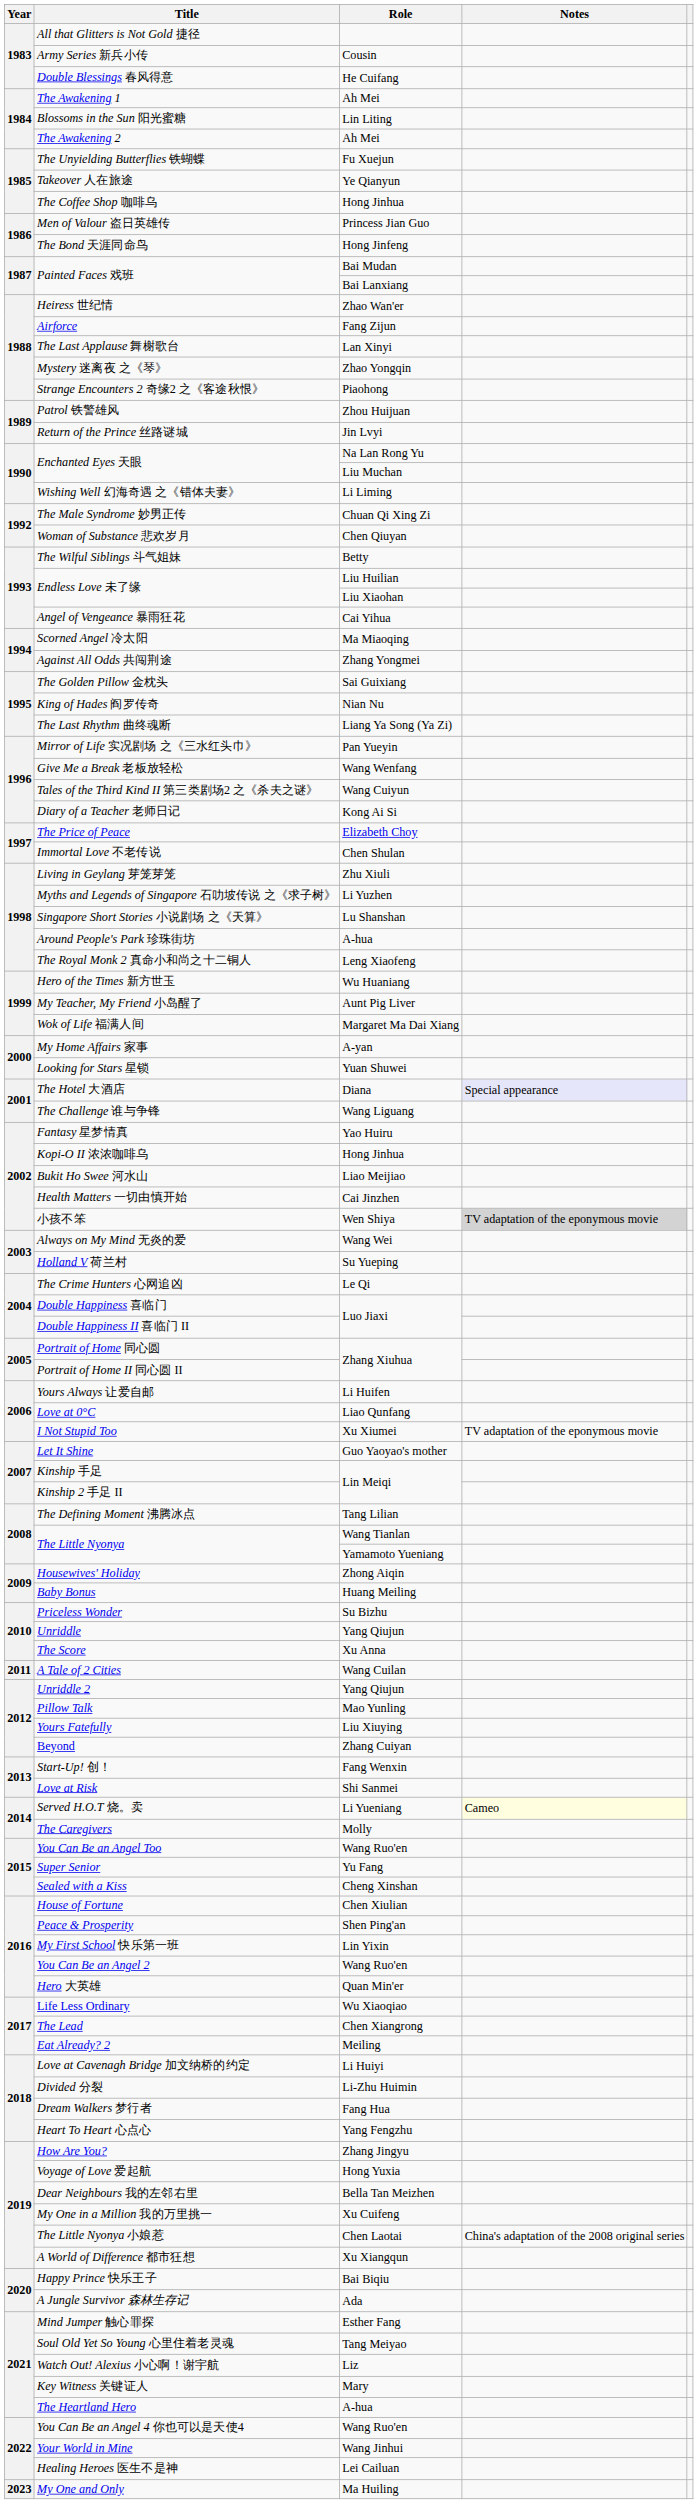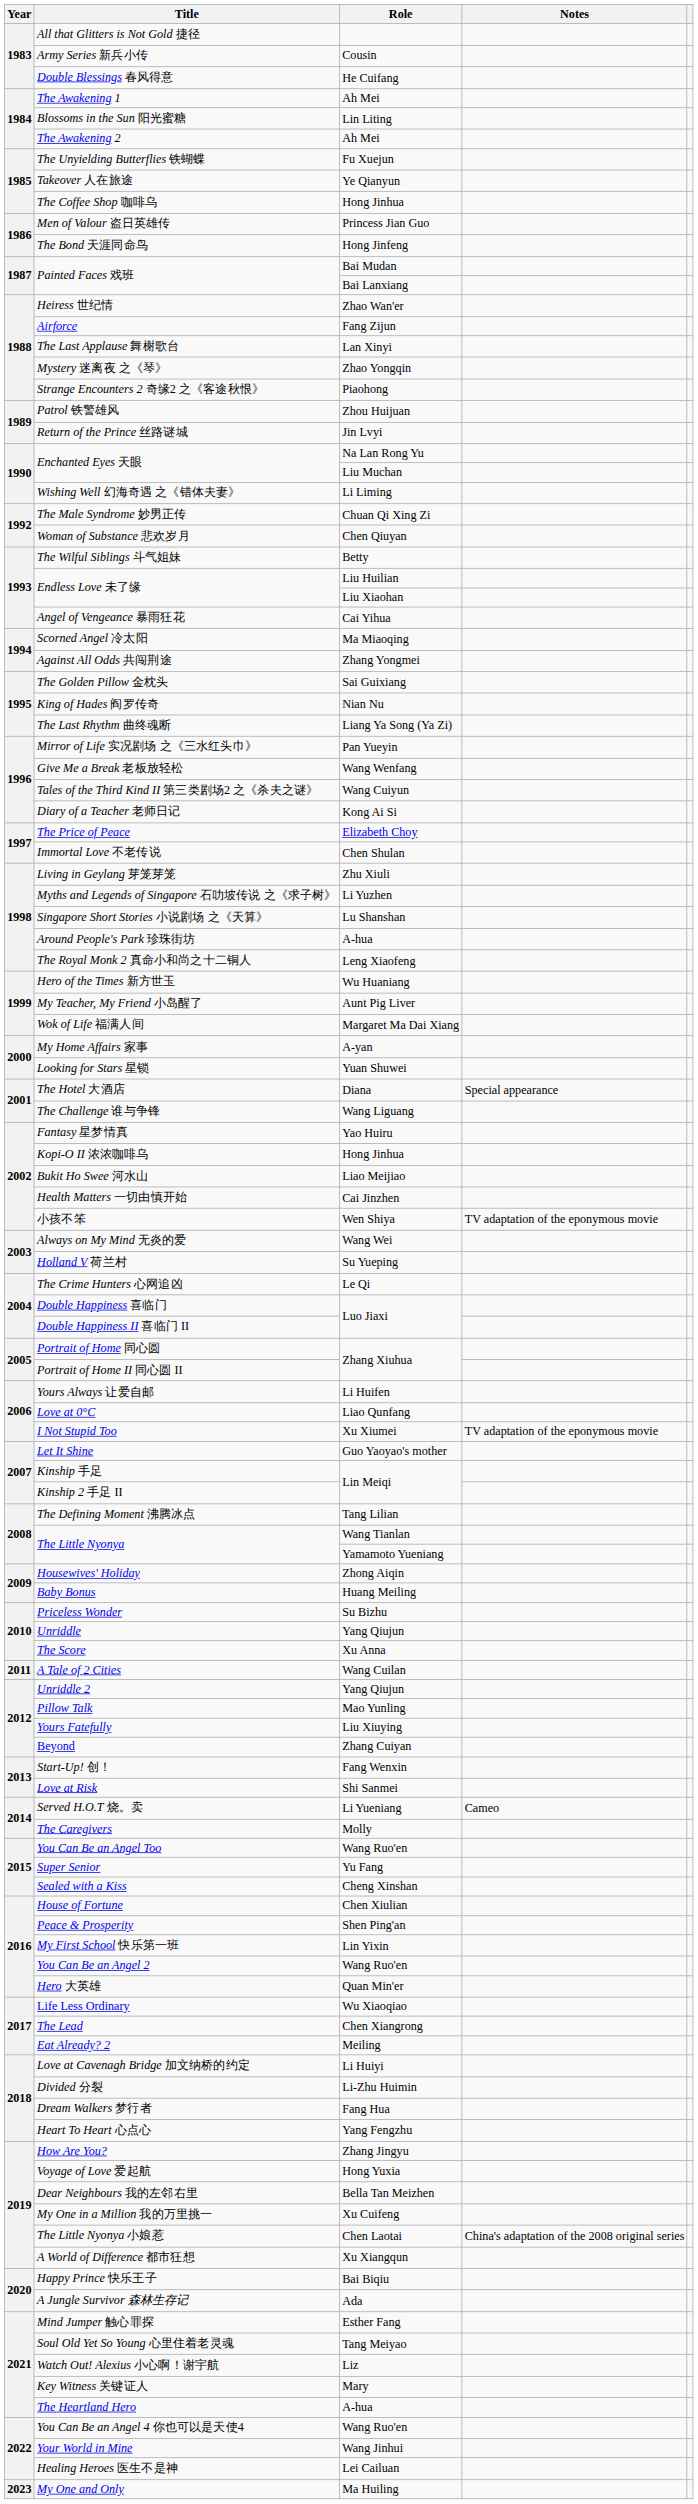(512, 1090) lavender background -> (512, 1090) no background
(561, 1219) lightgrey background -> (561, 1219) no background
(482, 1808) lightyellow background -> (482, 1808) no background
